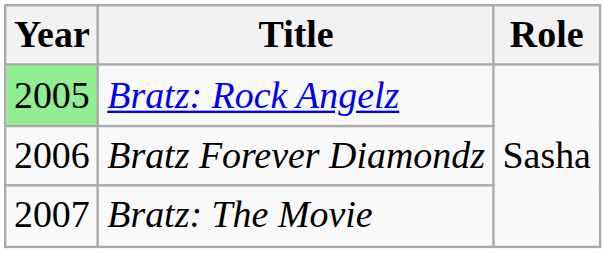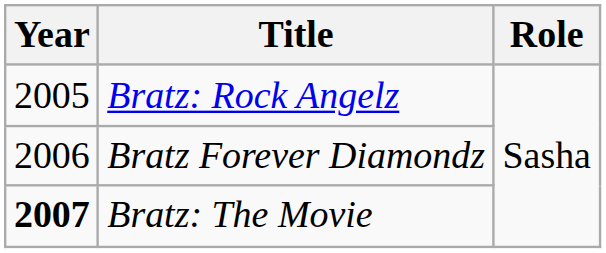(52, 94) lightgreen background -> (52, 94) no background
(52, 214) normal -> (52, 214) bold
